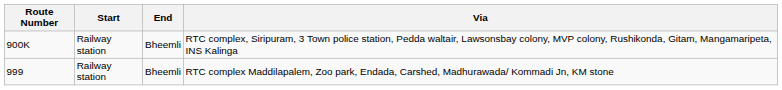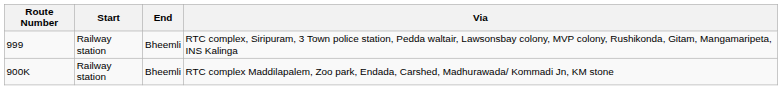(18, 44) 900K -> (15, 44) 999
(15, 71) 999 -> (18, 71) 900K
